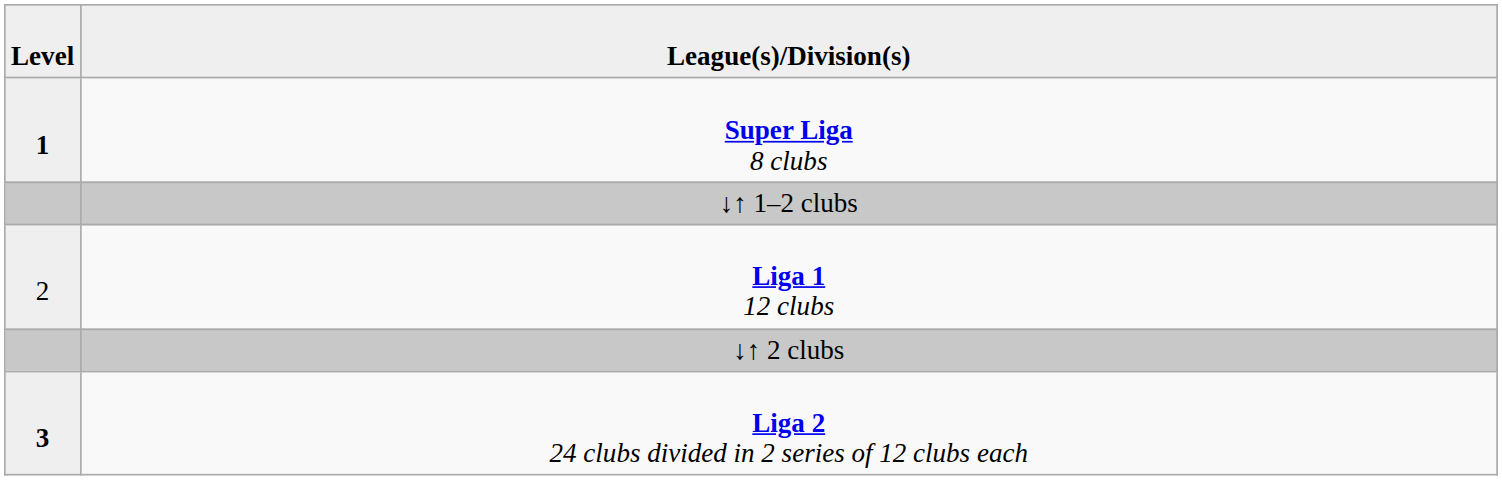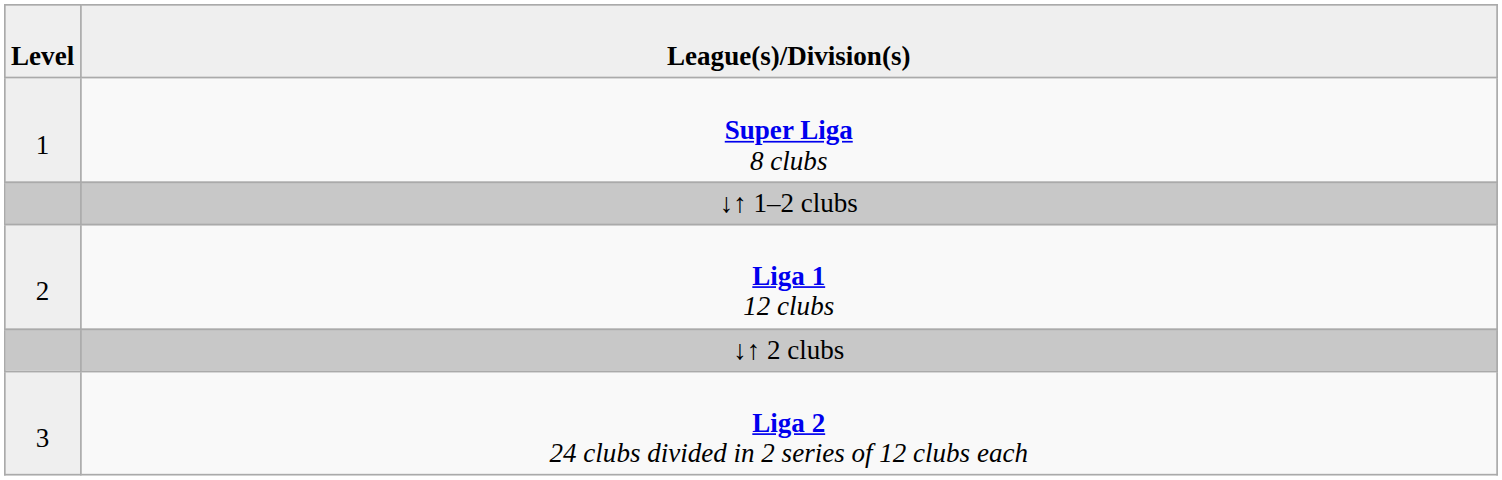(43, 144) bold -> (43, 144) normal
(43, 438) bold -> (43, 438) normal
